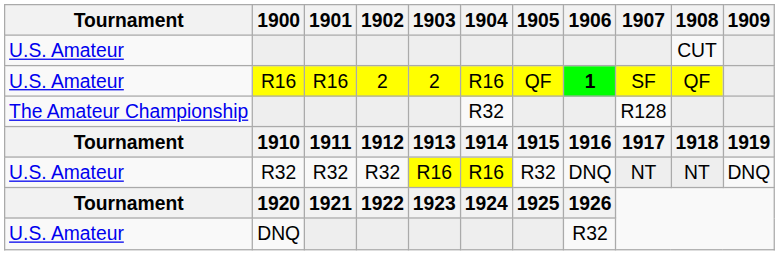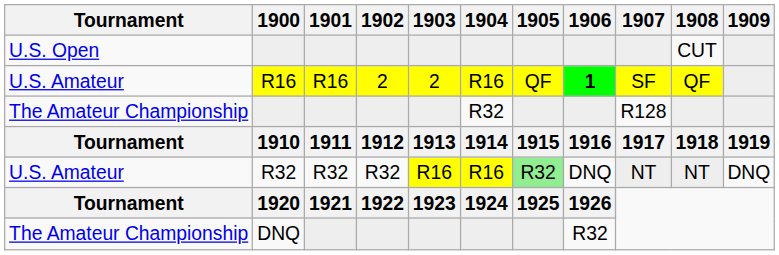(66, 51) U.S. Amateur -> (54, 51) U.S. Open
(538, 173) no background -> (538, 173) lightgreen background
(66, 234) U.S. Amateur -> (129, 234) The Amateur Championship
